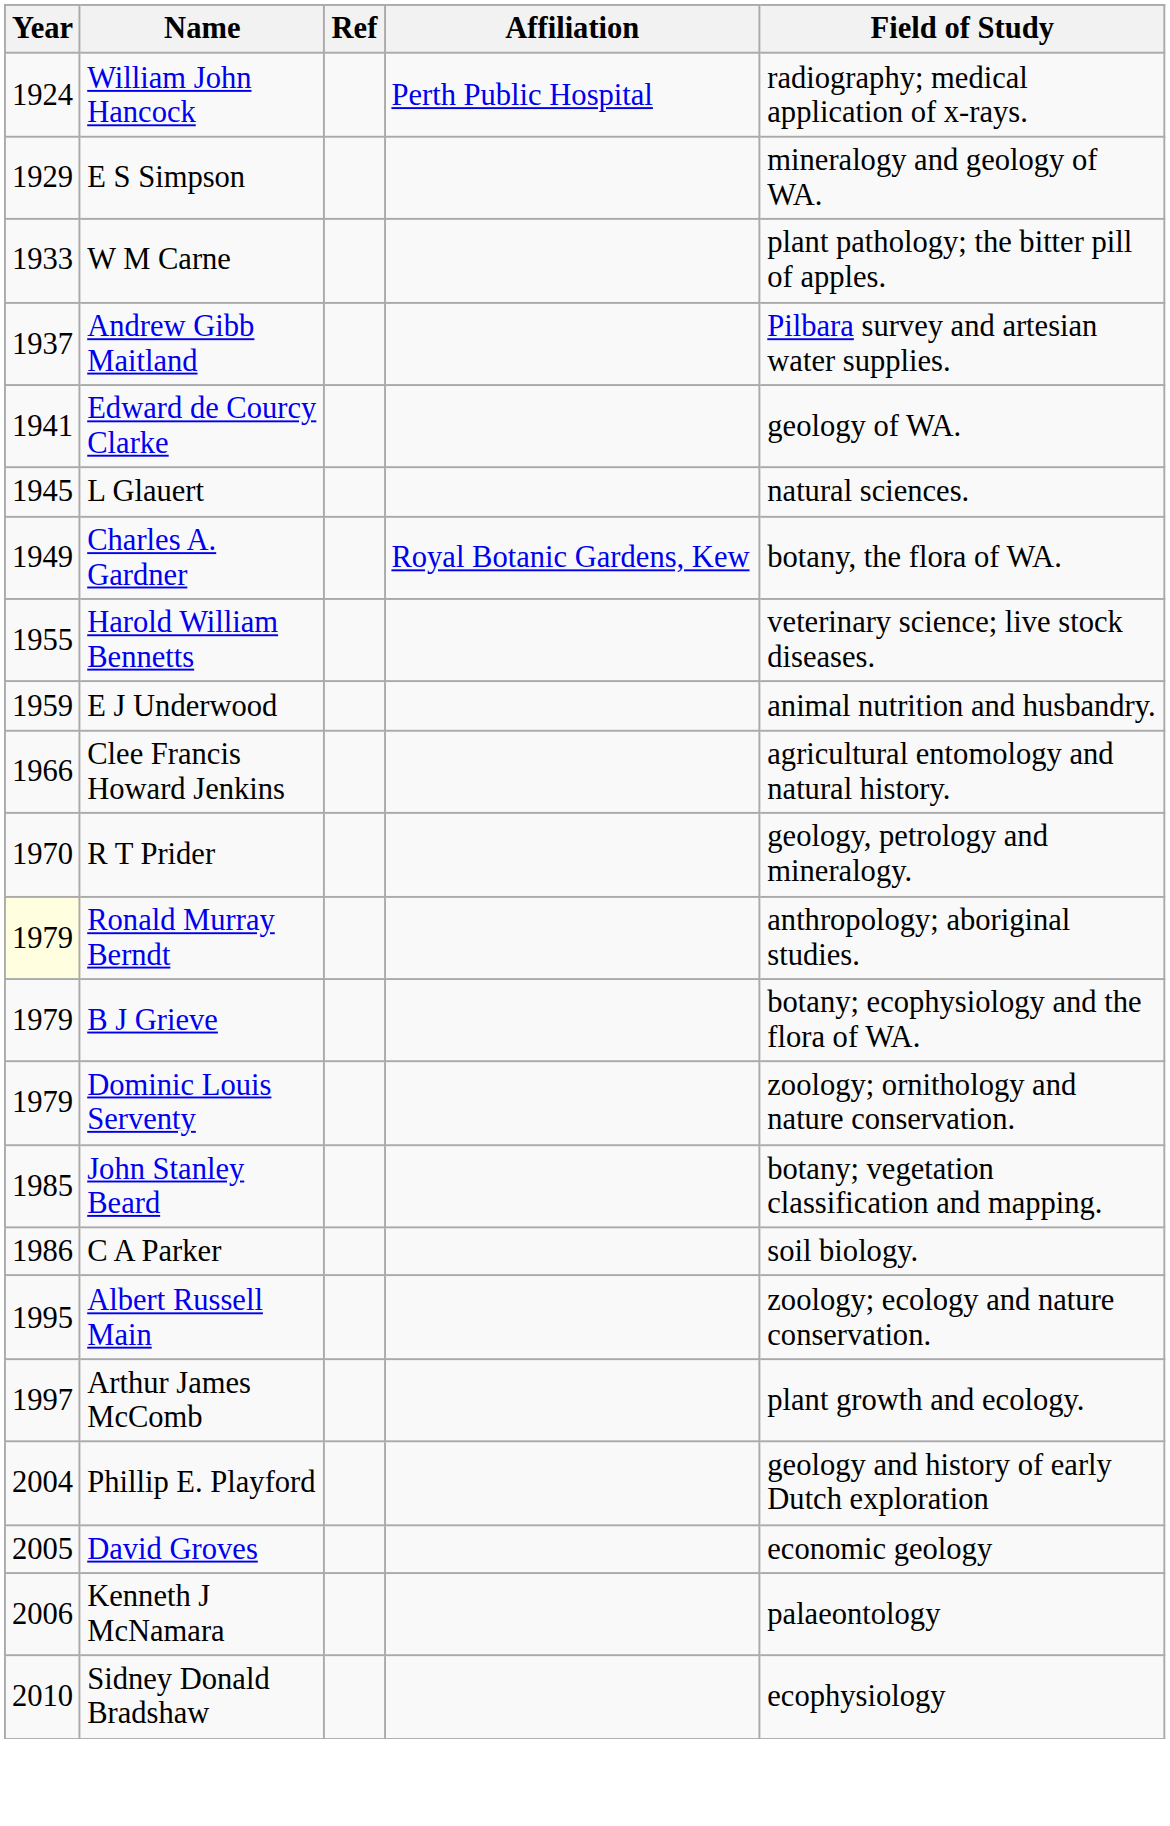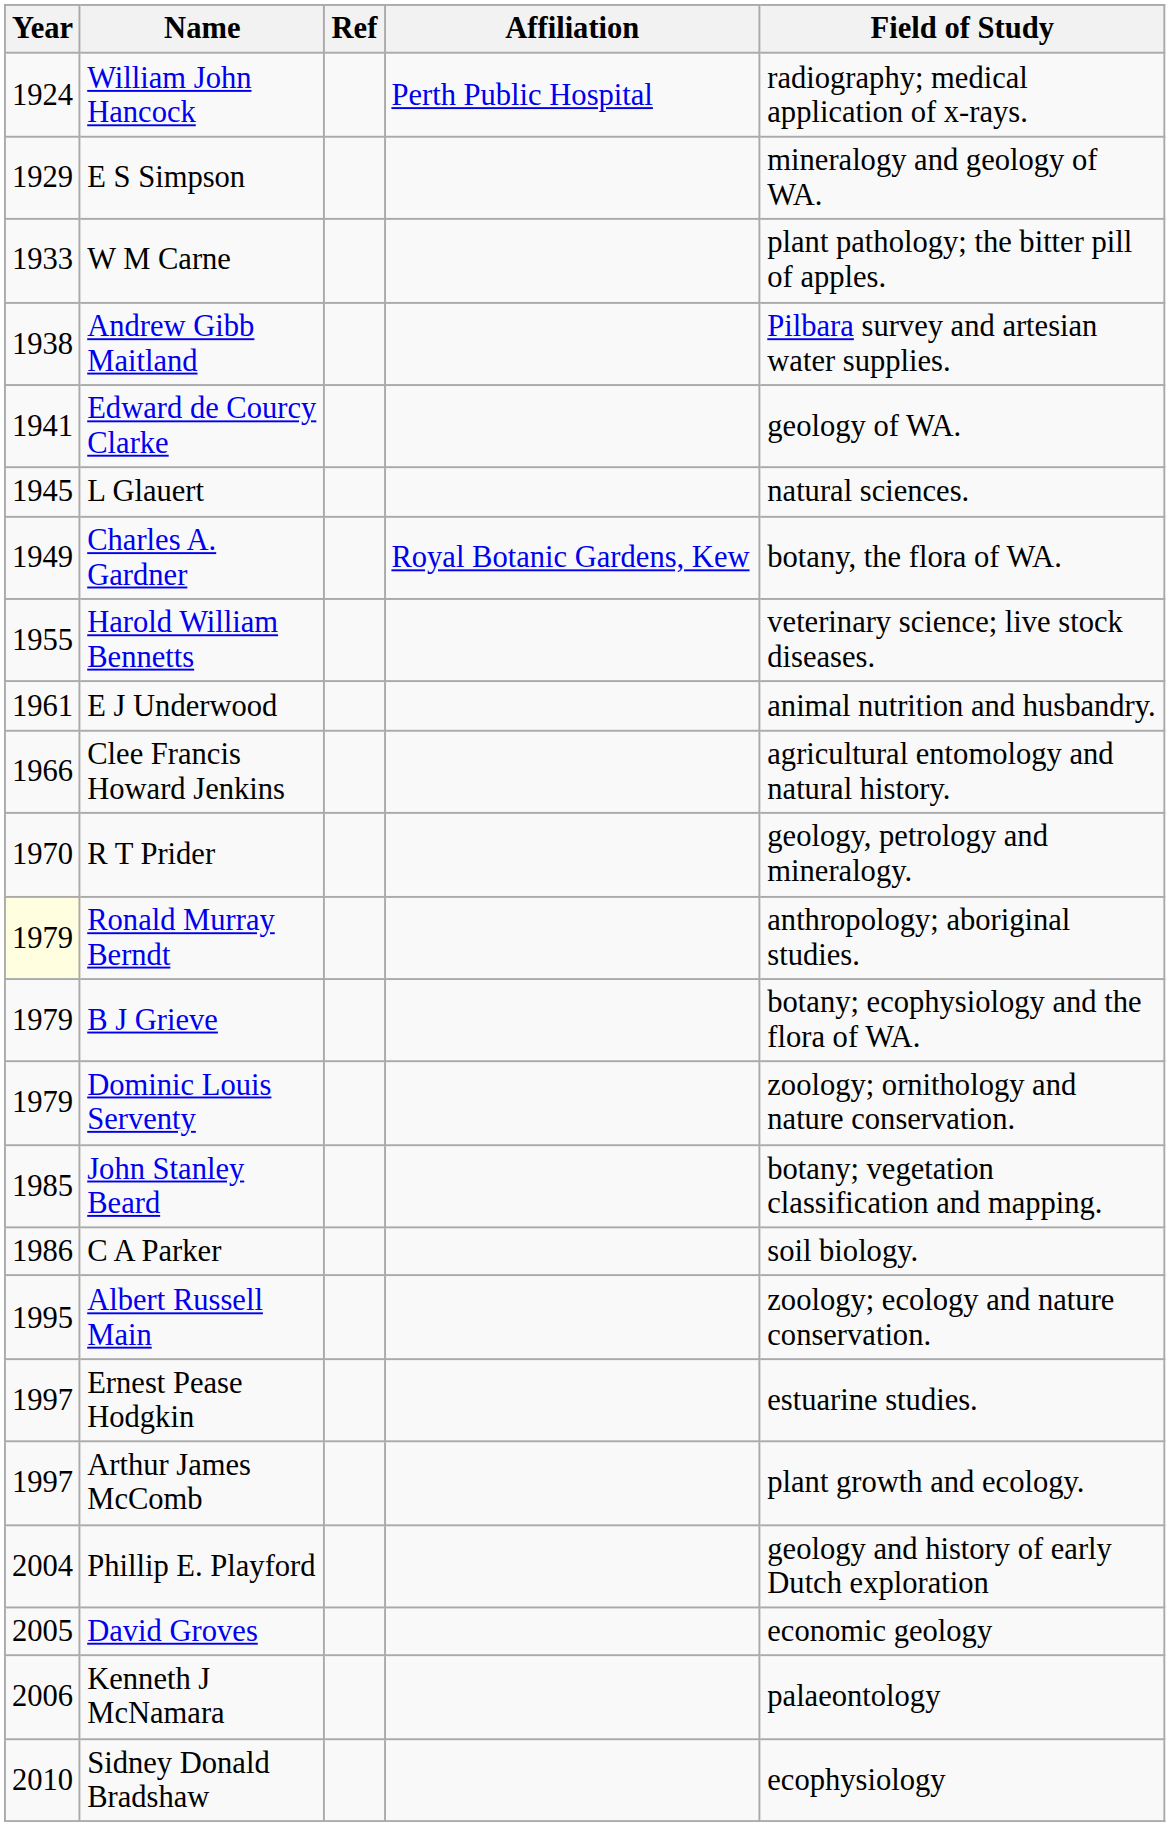(43, 342) 1937 -> (43, 342) 1938
(43, 705) 1959 -> (43, 705) 1961
+ row: (165, 1399)
